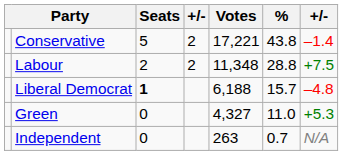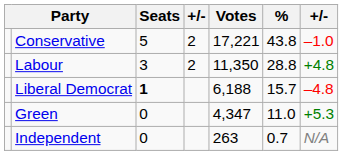(319, 41) –1.4 -> (319, 41) –1.0
(143, 65) 2 -> (143, 65) 3
(236, 65) 11,348 -> (236, 65) 11,350
(319, 65) +7.5 -> (319, 65) +4.8
(232, 114) 4,327 -> (232, 114) 4,347
